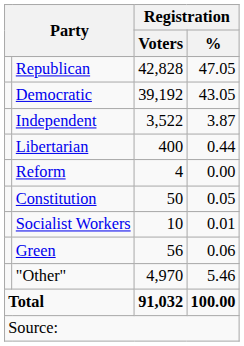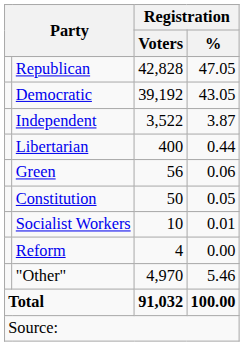rows swapped: (36, 250) <-> (41, 172)
